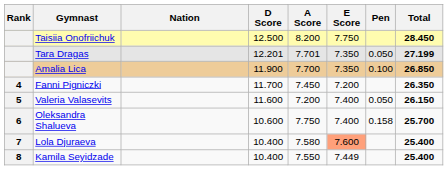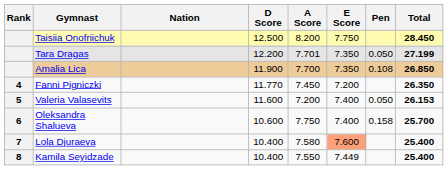(268, 53) 12.201 -> (268, 53) 12.200
(381, 69) 0.100 -> (381, 69) 0.108
(268, 84) 11.700 -> (268, 84) 11.770
(419, 100) 26.150 -> (419, 100) 26.153
